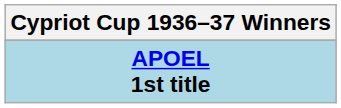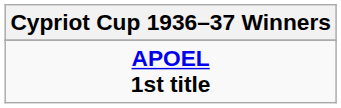(171, 71) lightblue background -> (171, 71) no background
